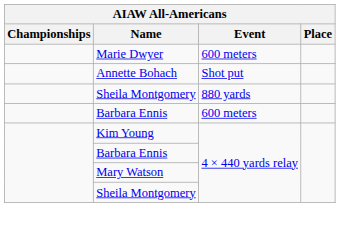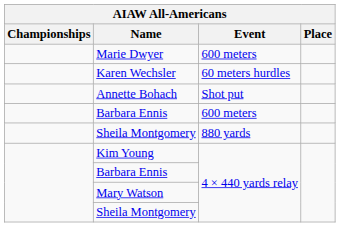+ row: (136, 73)
rows swapped: (132, 113) <-> (146, 93)
